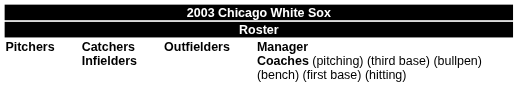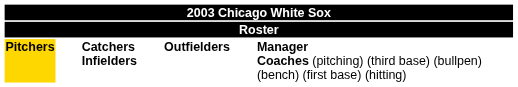(30, 47) no background -> (30, 47) gold background
